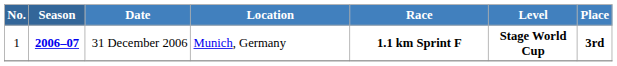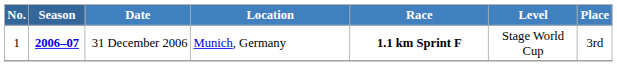(533, 43) bold -> (533, 43) normal
(595, 43) bold -> (595, 43) normal
